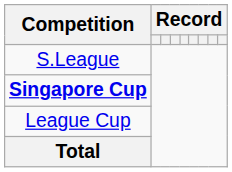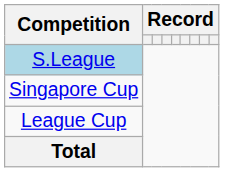(78, 59) no background -> (74, 59) lightblue background
(78, 90) bold -> (74, 90) normal
